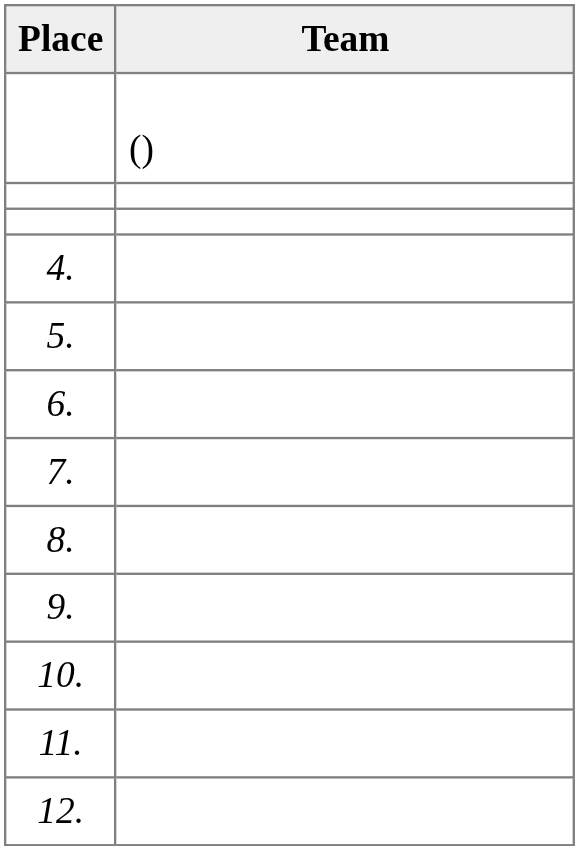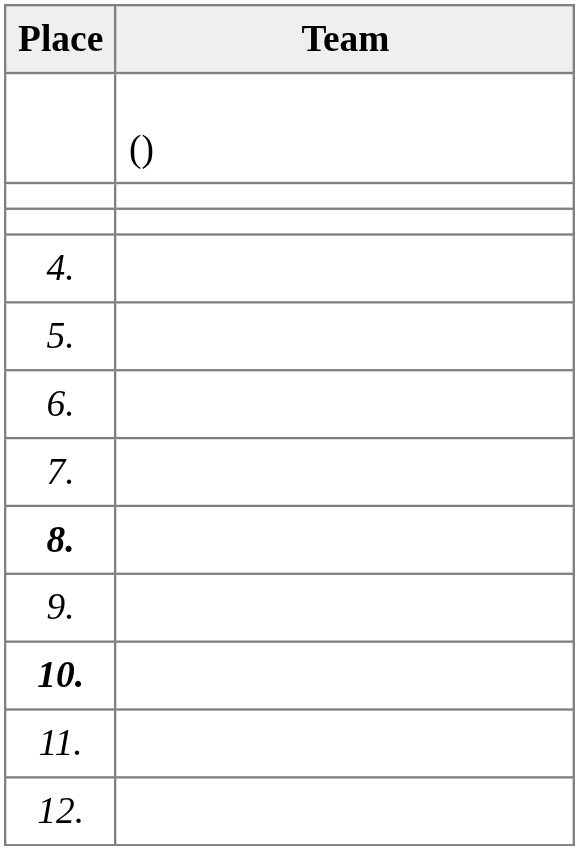(61, 539) normal -> (61, 539) bold
(61, 674) normal -> (61, 674) bold
